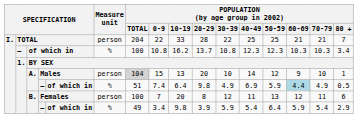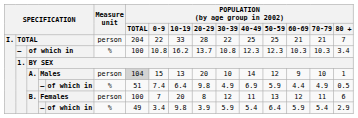(298, 85) lightblue background -> (298, 85) no background
